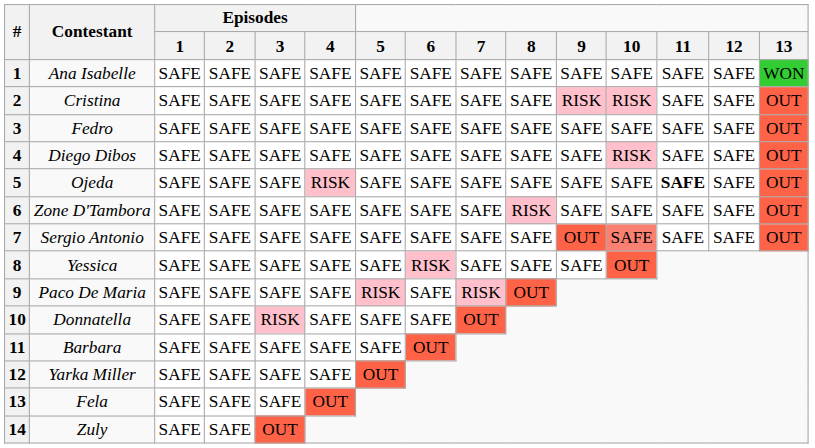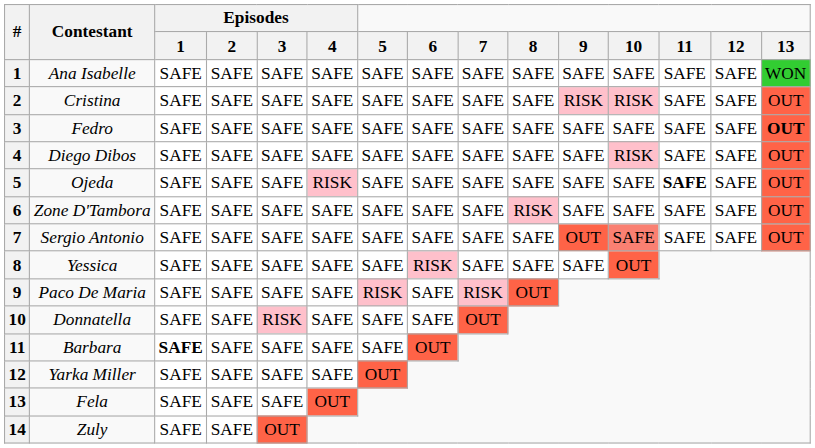(784, 127) normal -> (786, 127) bold
(180, 347) normal -> (181, 347) bold
